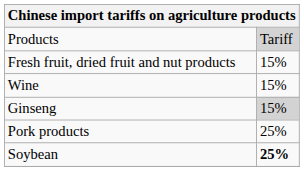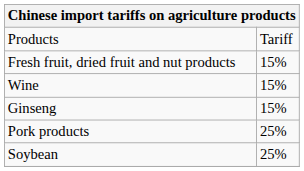(276, 39) lightgrey background -> (276, 39) no background
(273, 108) lightgrey background -> (273, 108) no background
(275, 154) bold -> (273, 154) normal
